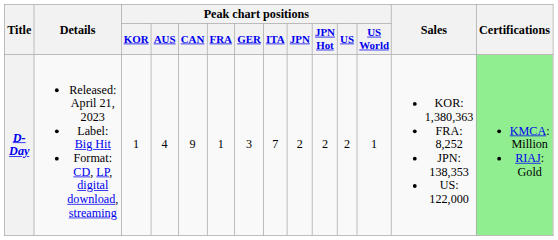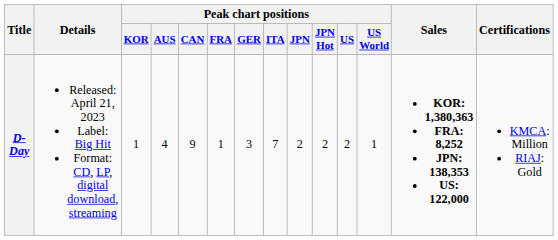(434, 152) normal -> (434, 152) bold
(514, 152) lightgreen background -> (514, 152) no background
